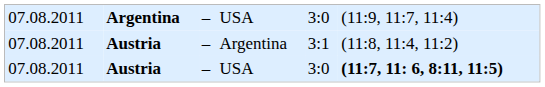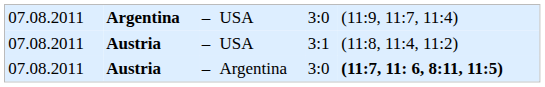(253, 43) Argentina -> (236, 43) USA
(236, 68) USA -> (253, 68) Argentina
